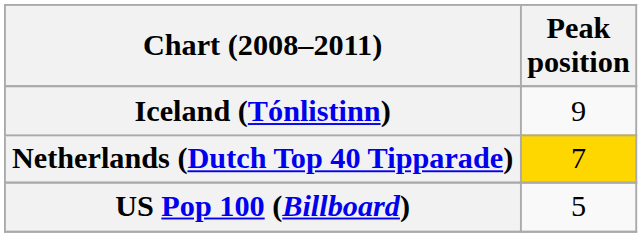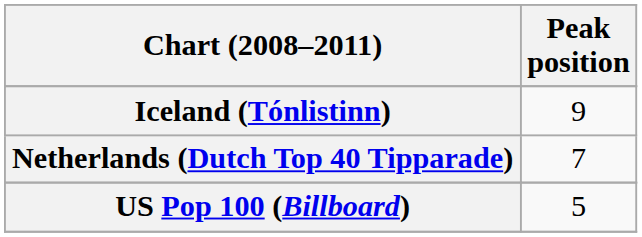(578, 158) gold background -> (578, 158) no background
